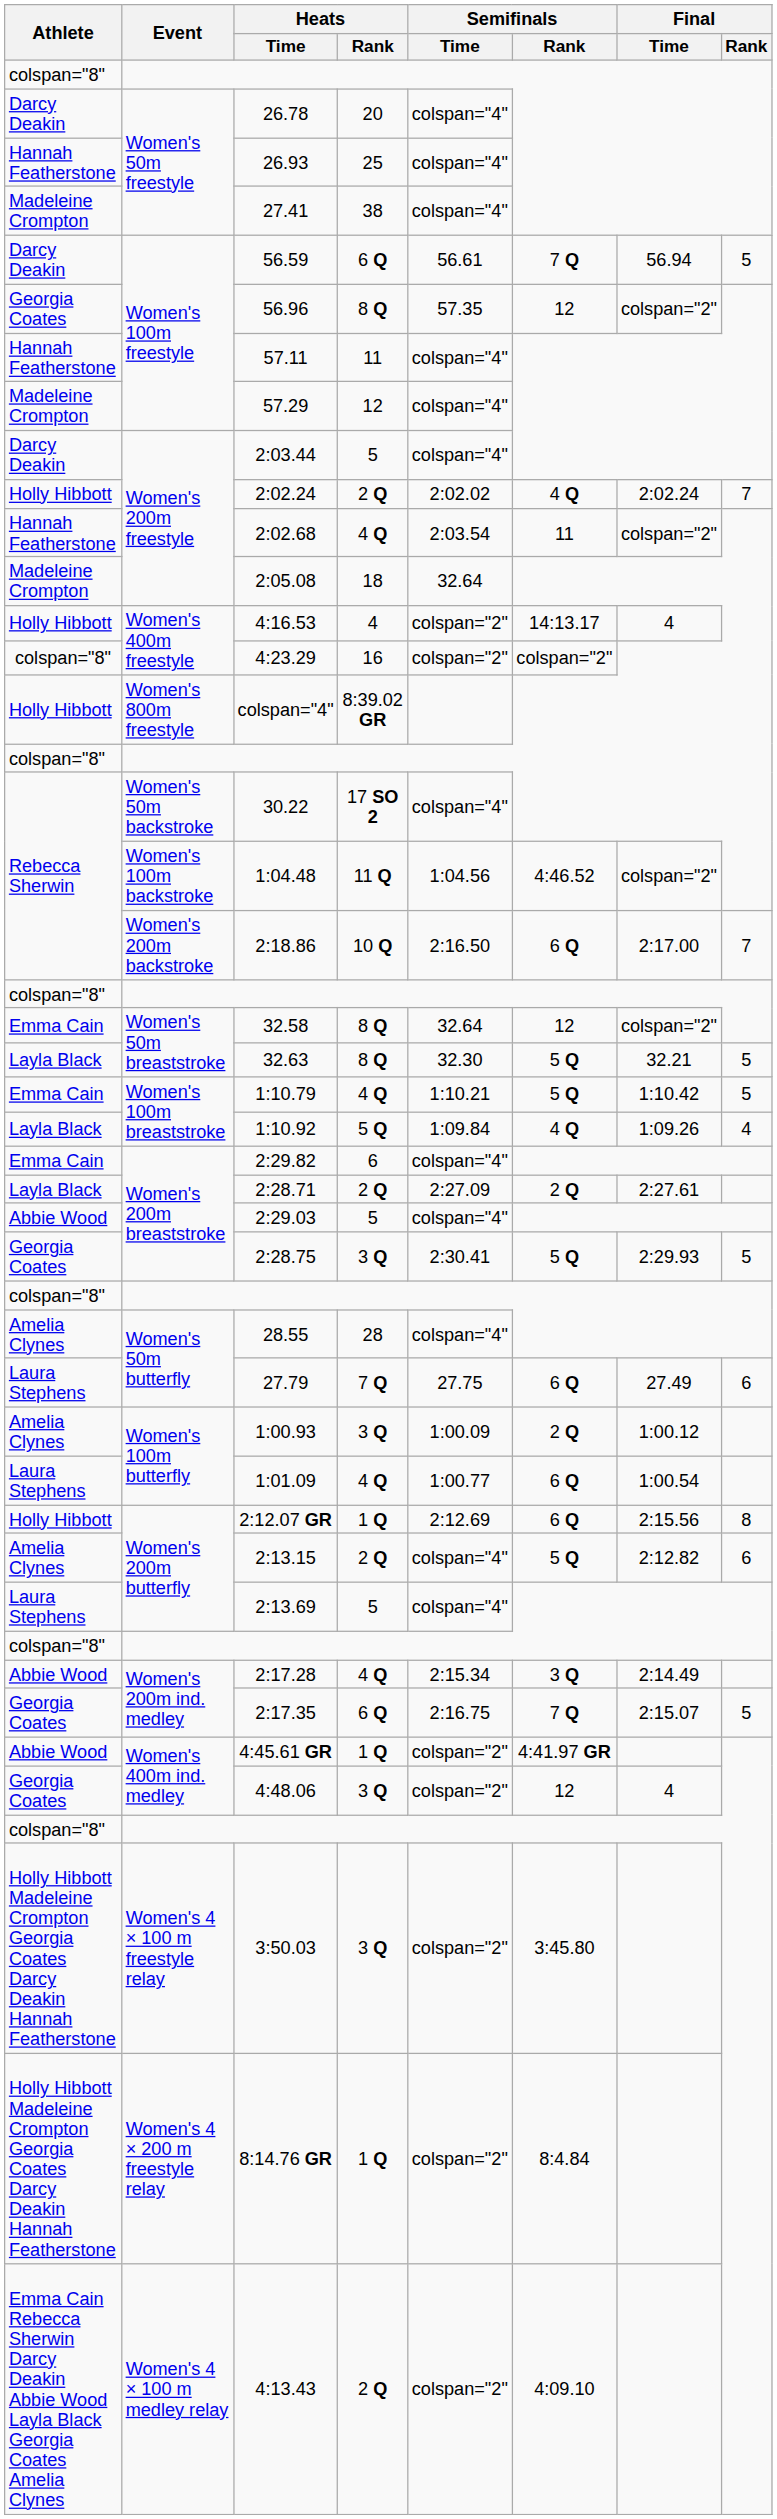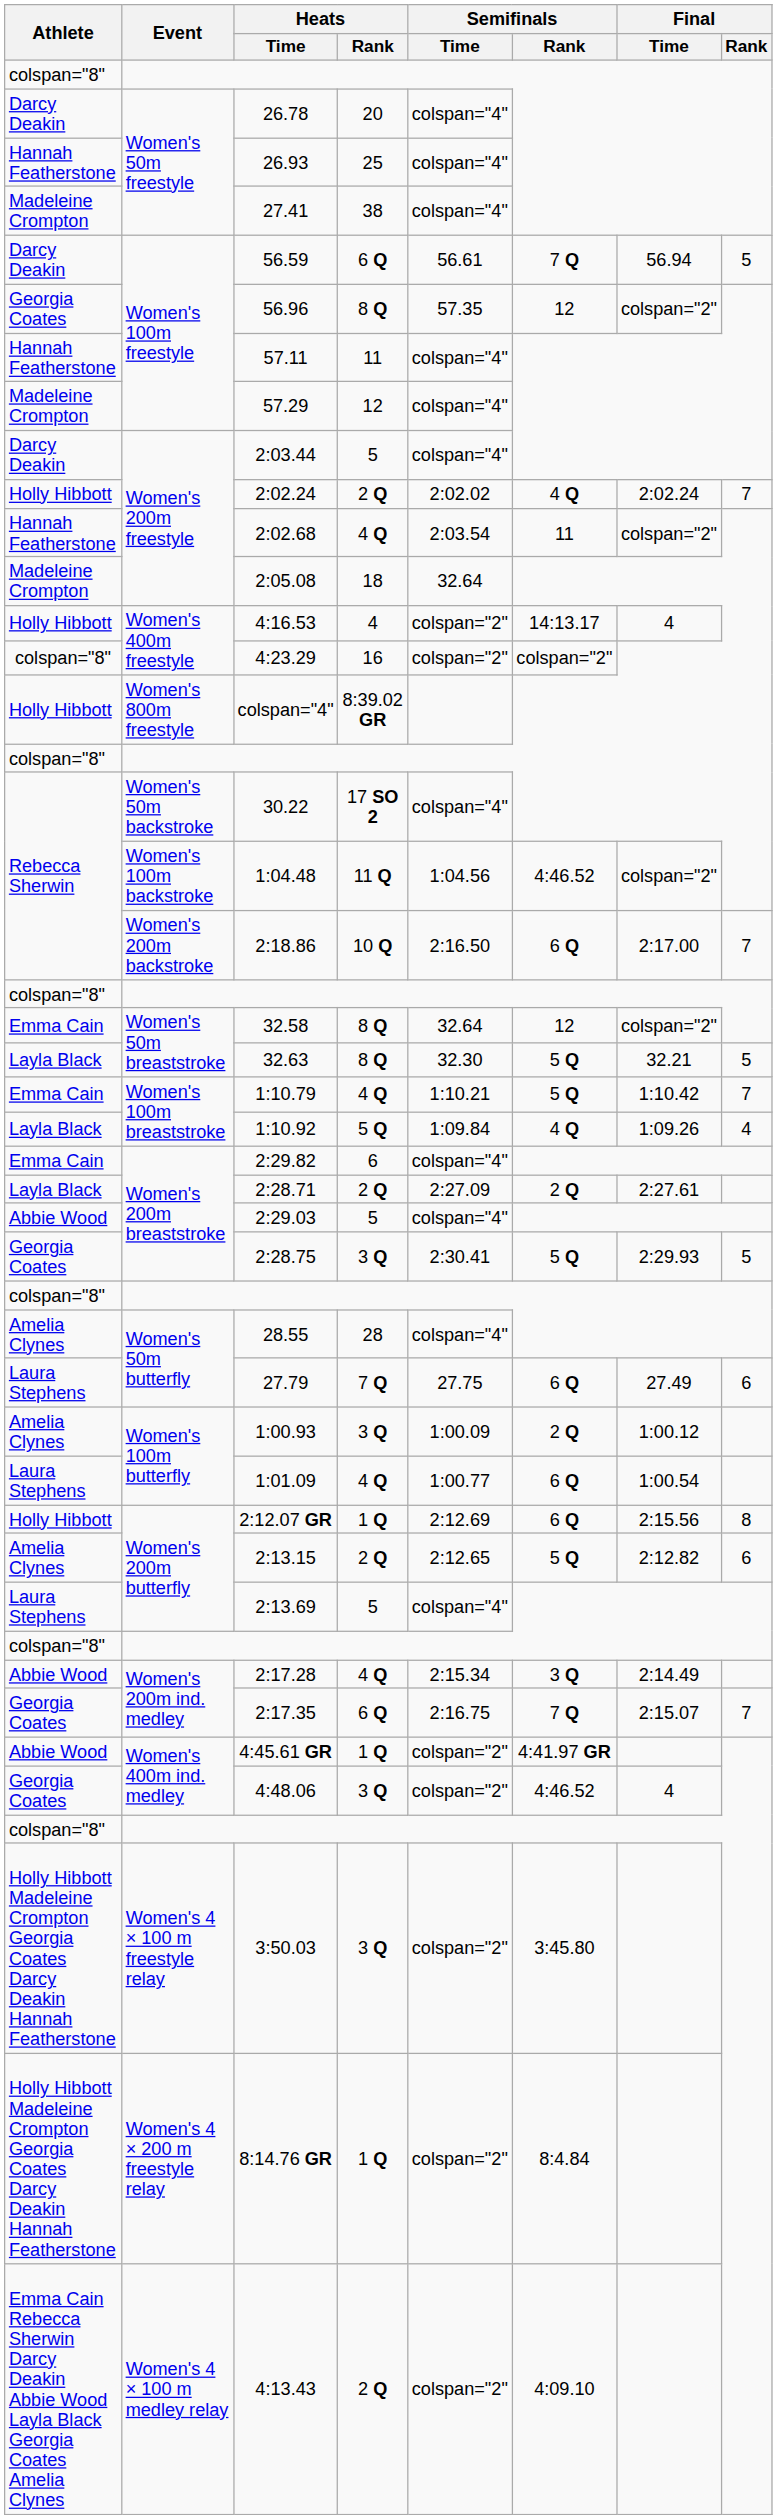(746, 1095) 5 -> (746, 1095) 7
(460, 1558) colspan="4" -> (460, 1558) 2:12.65
(746, 1713) 5 -> (746, 1713) 7
(564, 1791) 12 -> (564, 1791) 4:46.52
